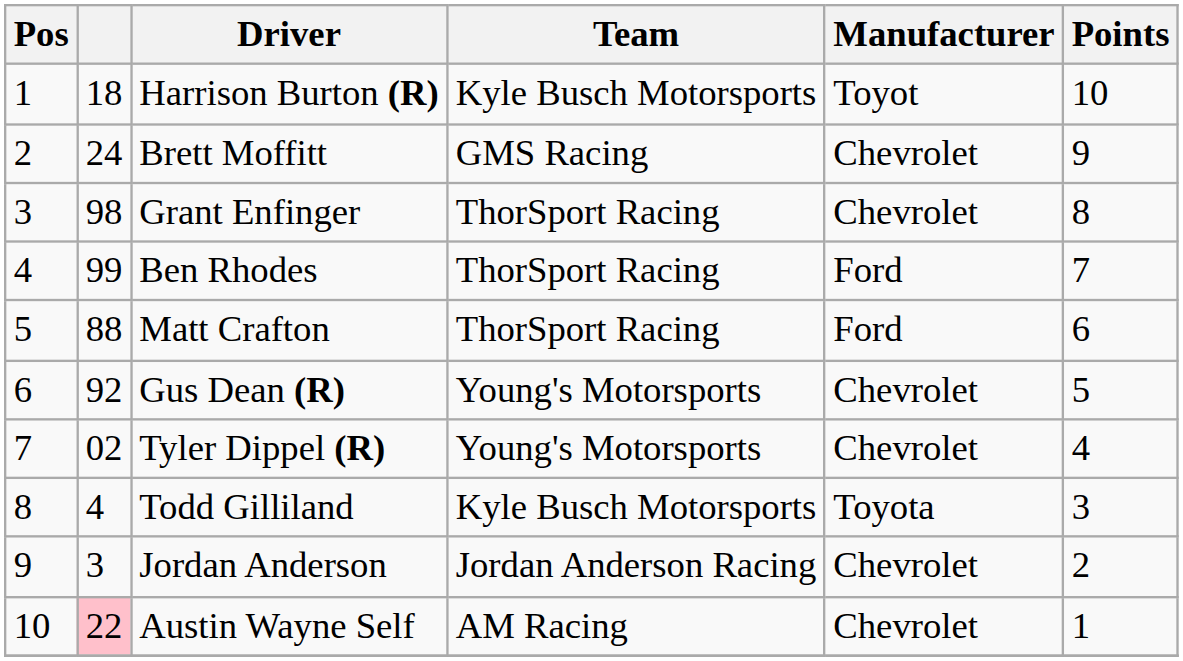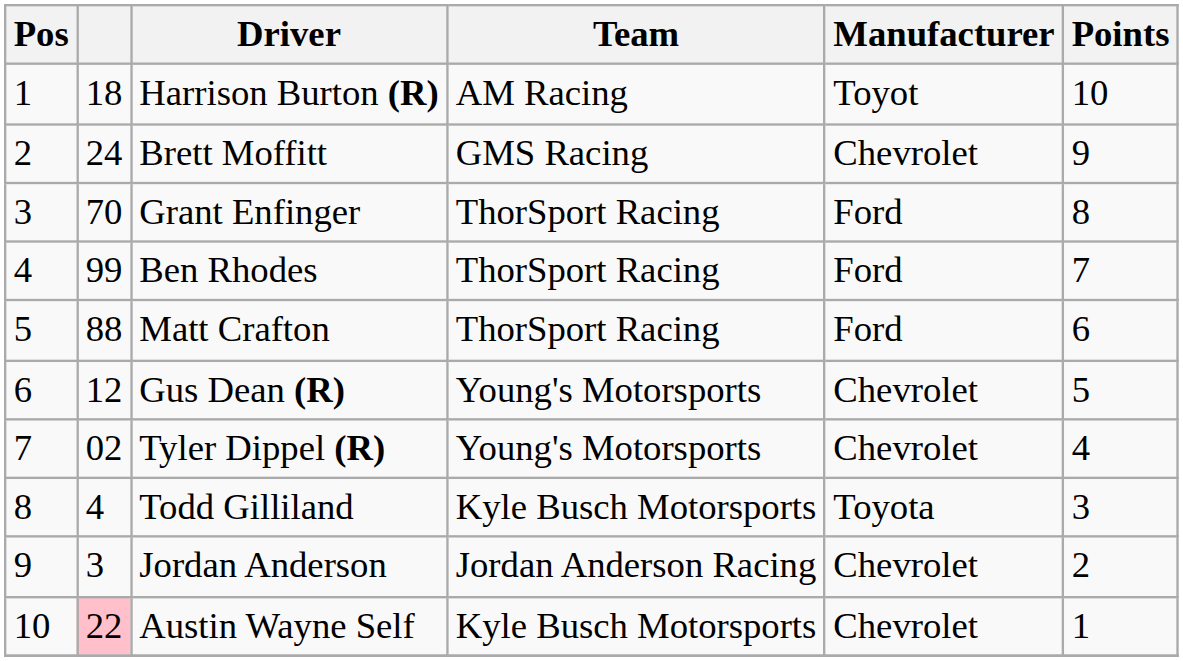(636, 92) Kyle Busch Motorsports -> (542, 92) AM Racing
(104, 210) 98 -> (104, 210) 70
(906, 210) Chevrolet -> (868, 210) Ford
(104, 388) 92 -> (104, 388) 12
(542, 624) AM Racing -> (636, 624) Kyle Busch Motorsports
